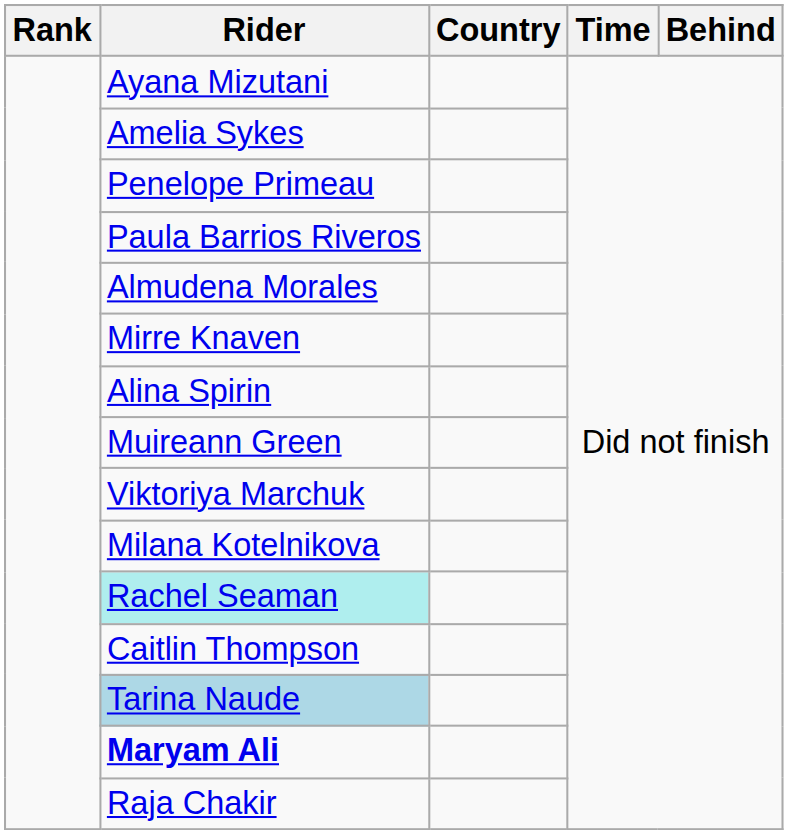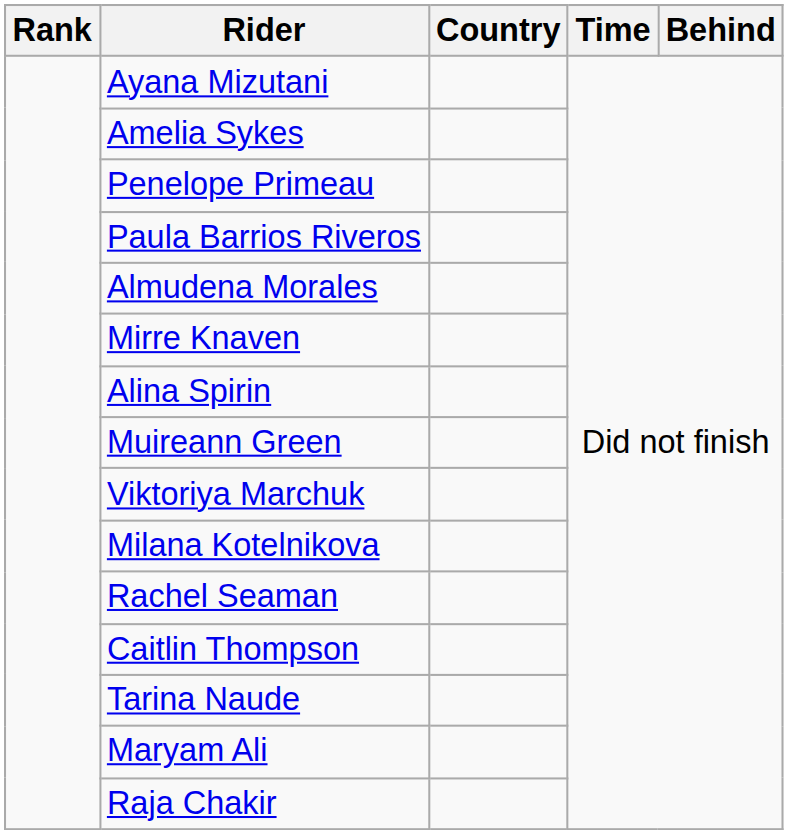(222, 596) paleturquoise background -> (222, 596) no background
(203, 699) lightblue background -> (203, 699) no background
(193, 751) bold -> (187, 751) normal
